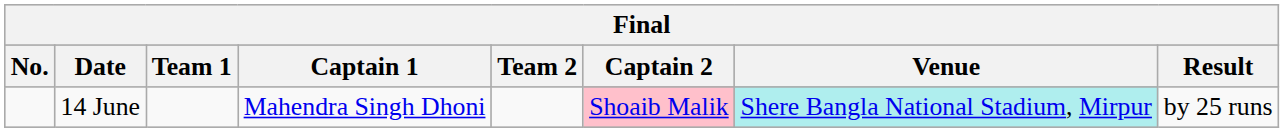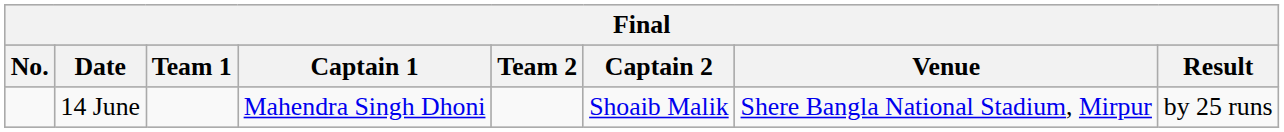(659, 106) pink background -> (659, 106) no background
(946, 106) paleturquoise background -> (946, 106) no background
